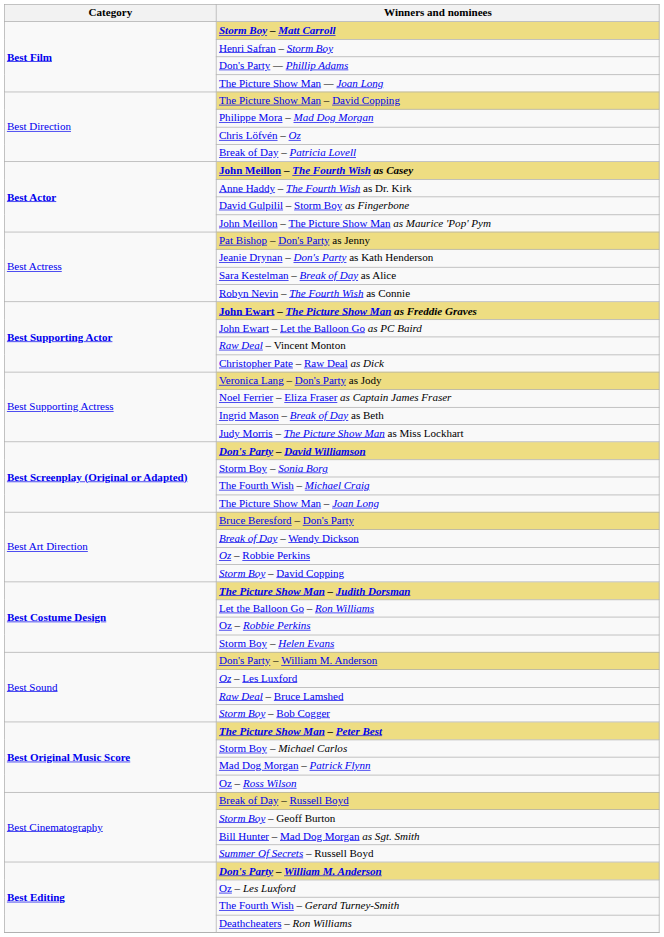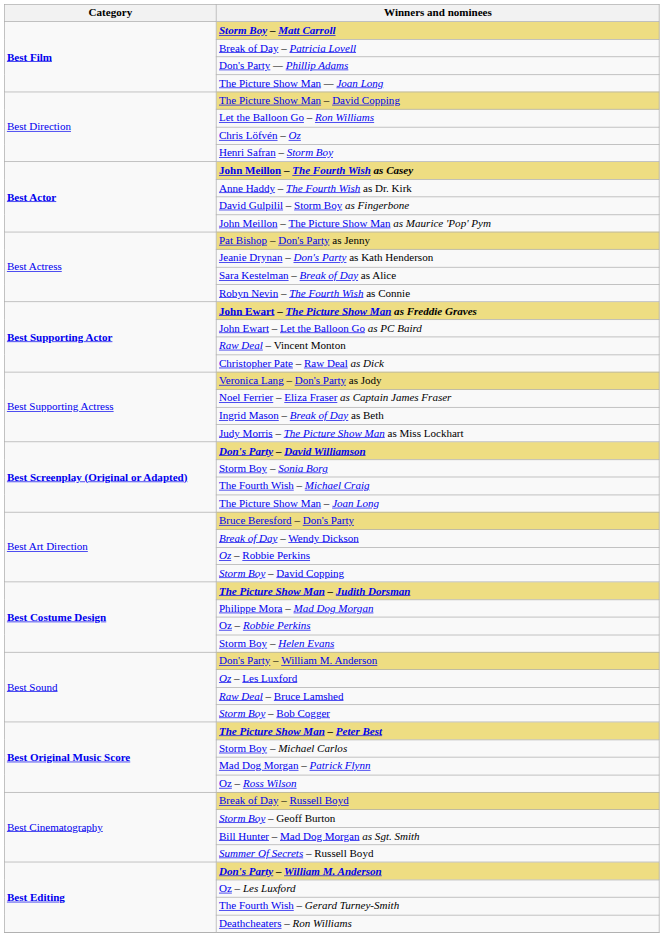(276, 48) Henri Safran – Storm Boy -> (288, 48) Break of Day – Patricia Lovell
(296, 118) Philippe Mora – Mad Dog Morgan -> (297, 118) Let the Balloon Go – Ron Williams
(288, 153) Break of Day – Patricia Lovell -> (276, 153) Henri Safran – Storm Boy
(297, 608) Let the Balloon Go – Ron Williams -> (296, 608) Philippe Mora – Mad Dog Morgan
